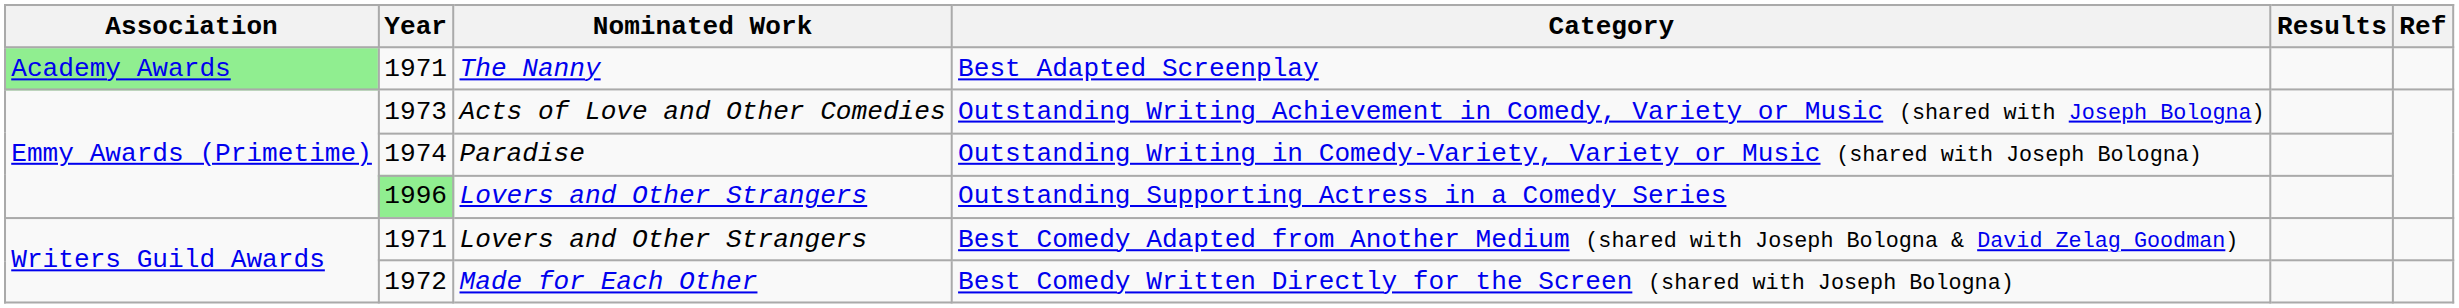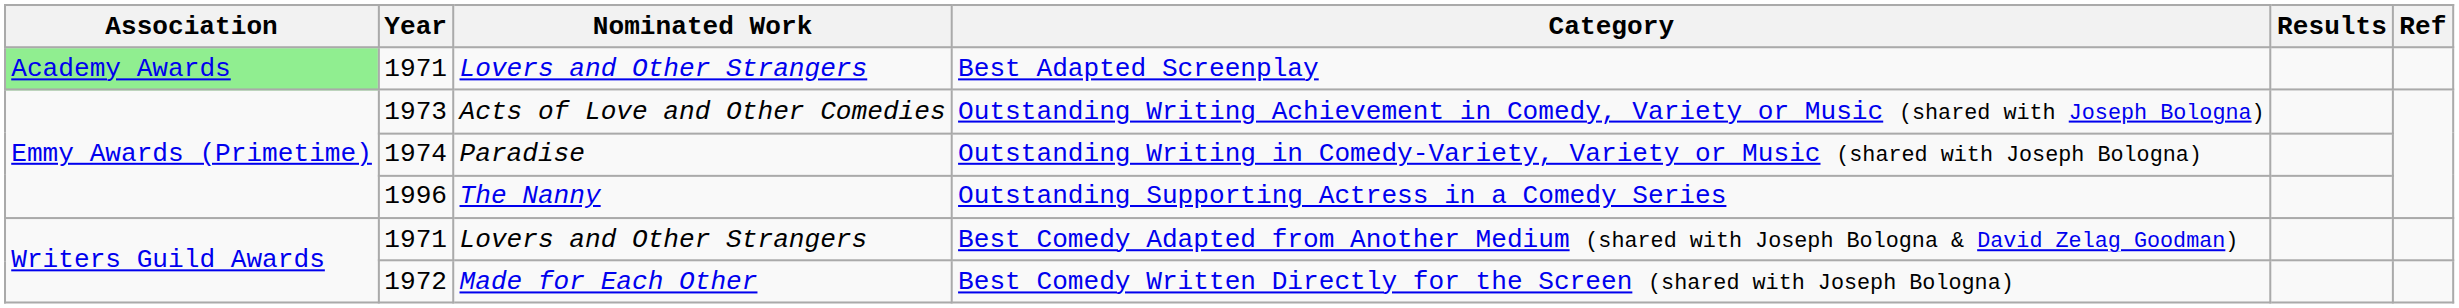(530, 69) The Nanny -> (663, 69) Lovers and Other Strangers
(416, 197) lightgreen background -> (416, 197) no background
(663, 197) Lovers and Other Strangers -> (530, 197) The Nanny
